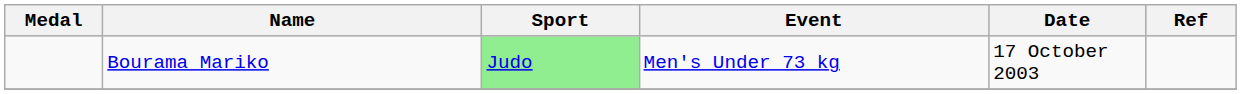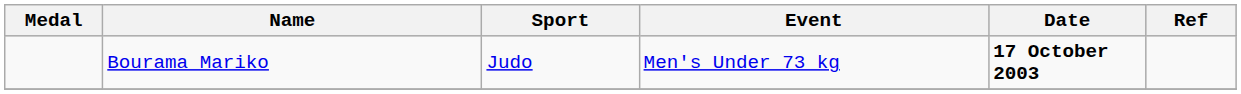(510, 63) lightgreen background -> (510, 63) no background
(1051, 63) normal -> (1051, 63) bold
